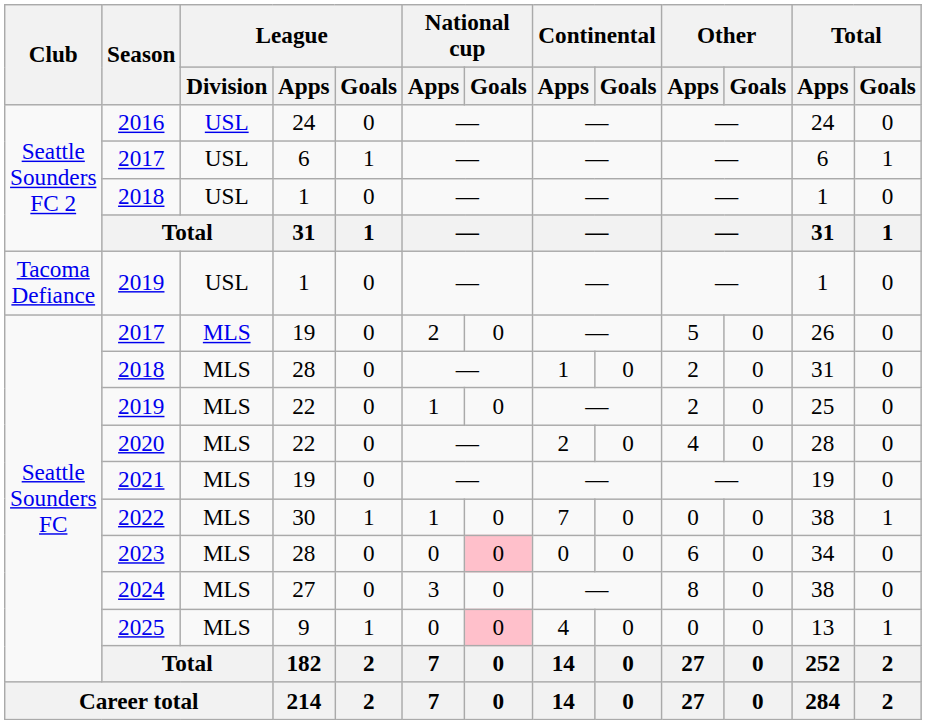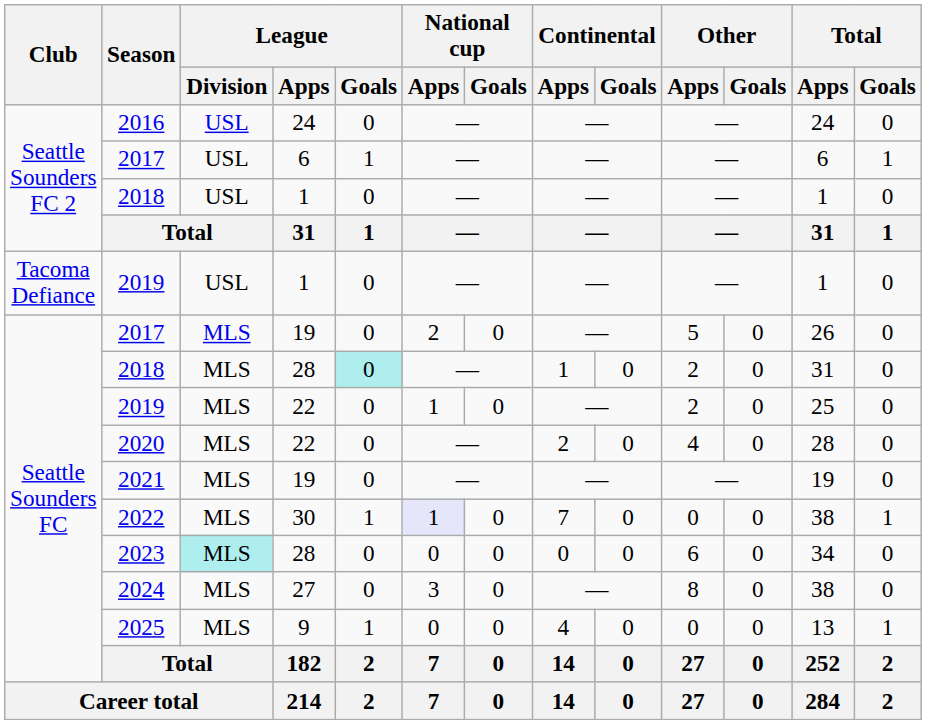(369, 369) no background -> (369, 369) paleturquoise background
(434, 516) no background -> (434, 516) lavender background
(227, 553) no background -> (227, 553) paleturquoise background
(498, 553) pink background -> (498, 553) no background
(498, 627) pink background -> (498, 627) no background
